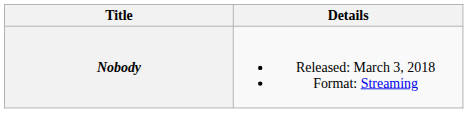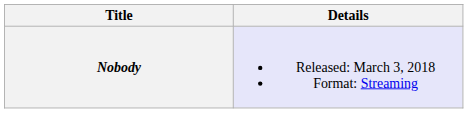(348, 75) no background -> (348, 75) lavender background
